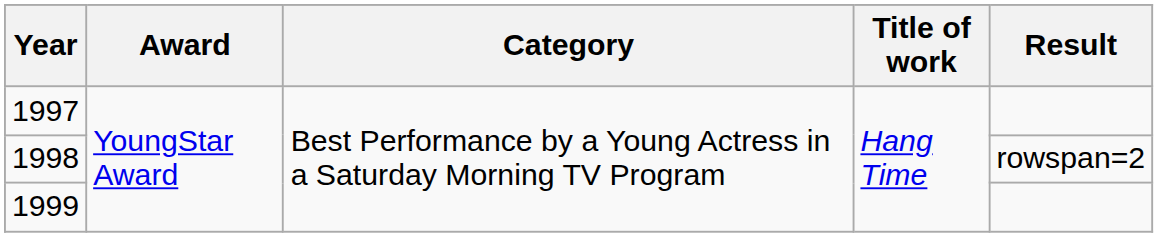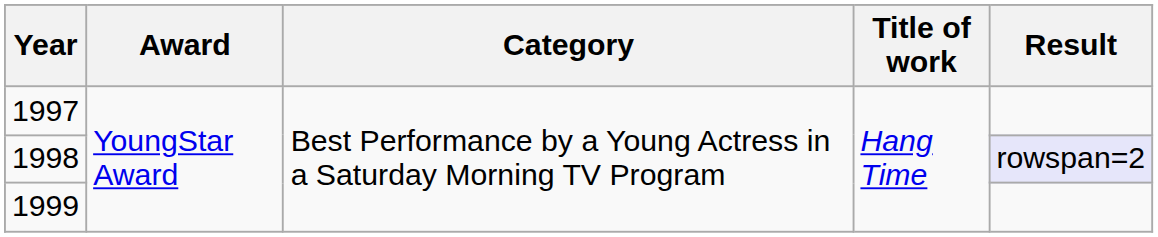(1071, 158) no background -> (1071, 158) lavender background
